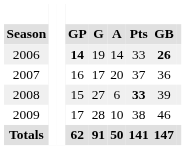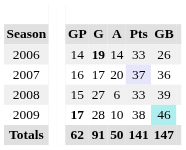(77, 54) bold -> (77, 54) normal
(98, 54) normal -> (98, 54) bold
(164, 54) bold -> (164, 54) normal
(139, 74) no background -> (139, 74) lavender background
(139, 94) bold -> (139, 94) normal
(77, 114) normal -> (77, 114) bold
(164, 114) no background -> (164, 114) paleturquoise background
